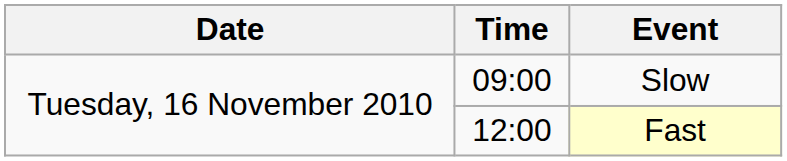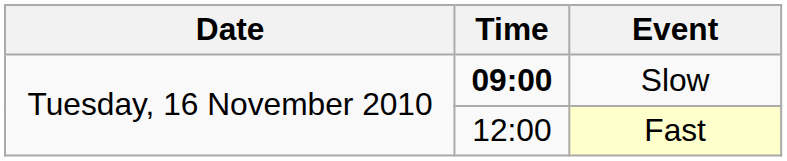(512, 79) normal -> (512, 79) bold
